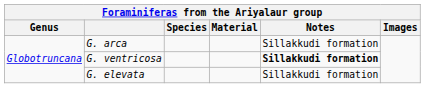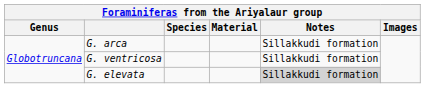(320, 59) bold -> (320, 59) normal
(320, 75) no background -> (320, 75) lightgrey background
